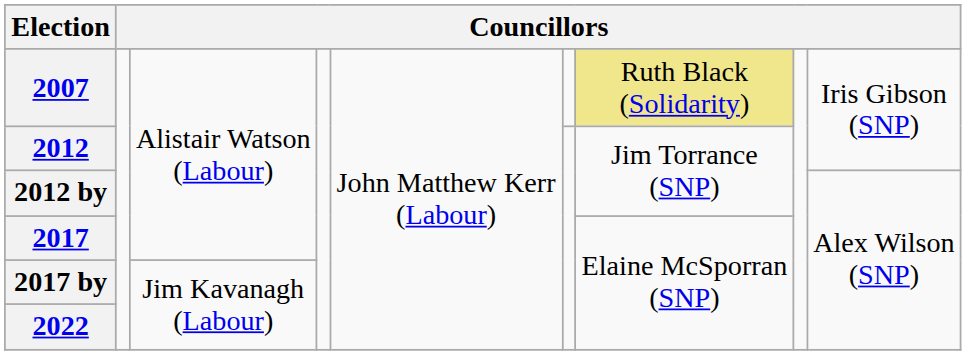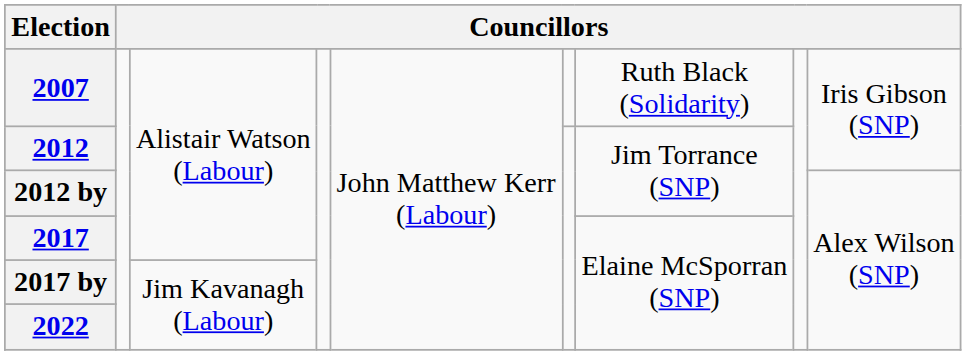(684, 87) khaki background -> (684, 87) no background
